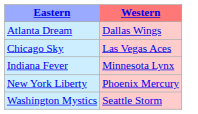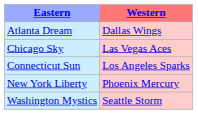+ row: (44, 65)
- row: (37, 65)
